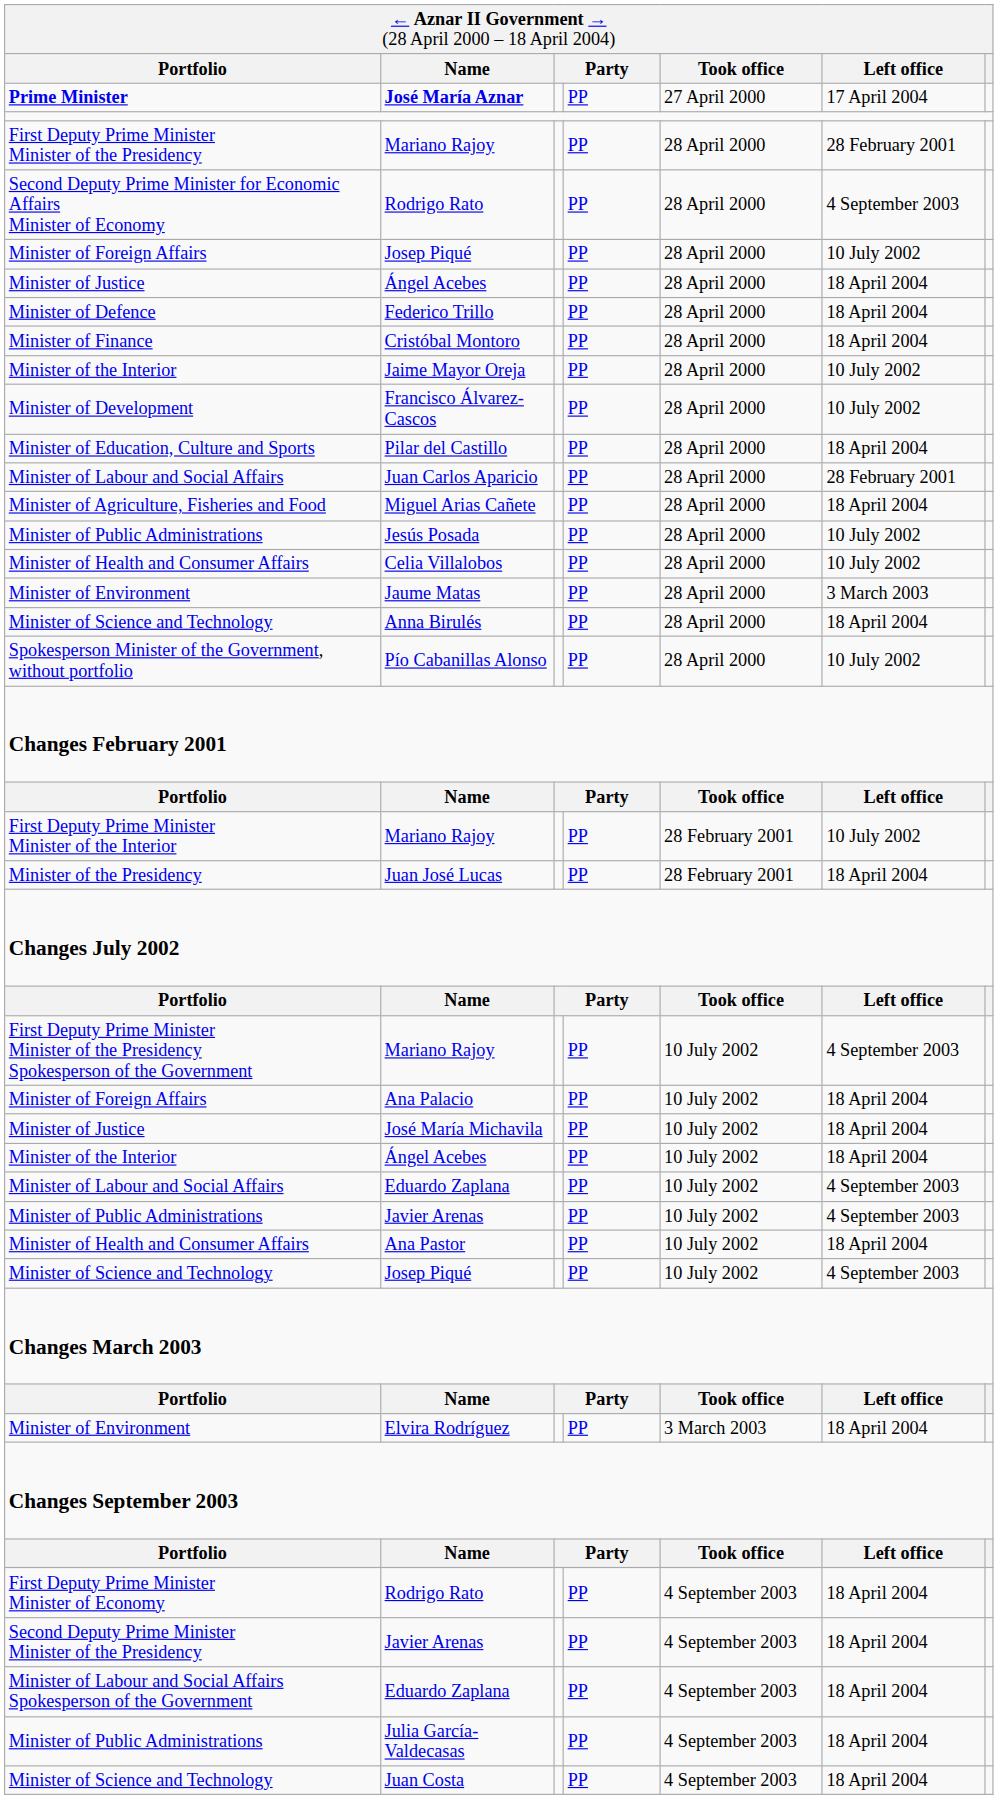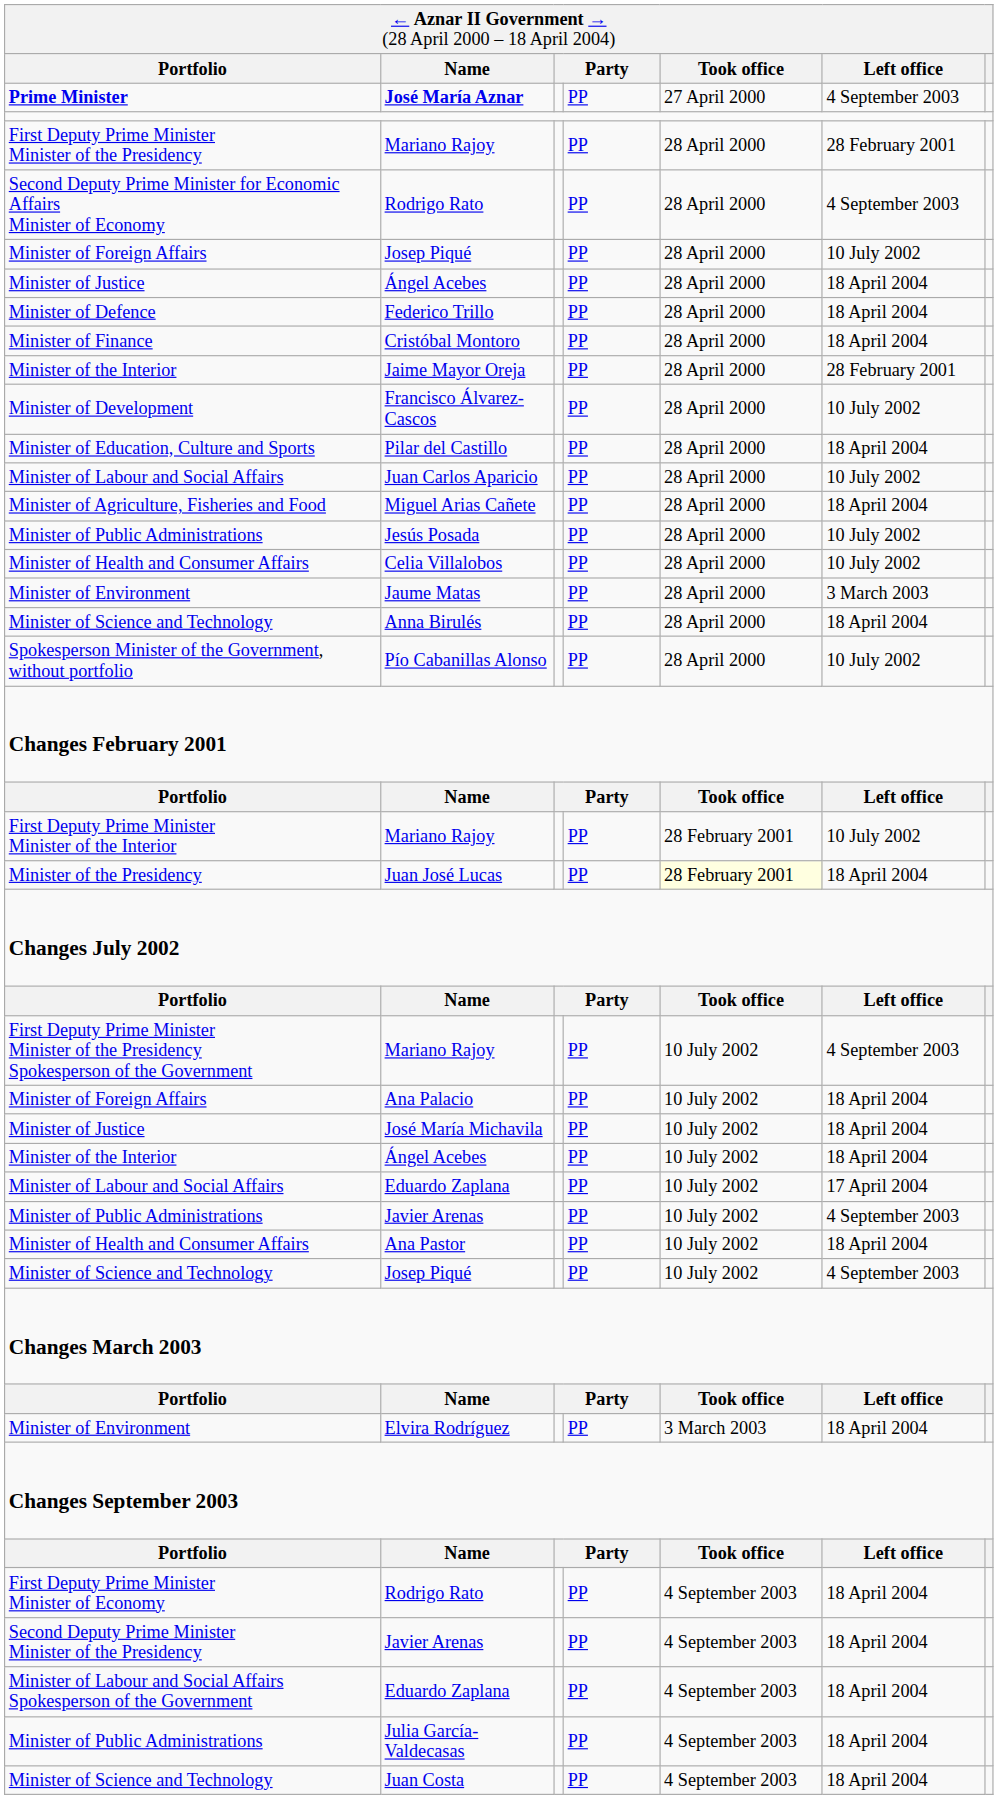(877, 97) 17 April 2004 -> (893, 97) 4 September 2003
(874, 369) 10 July 2002 -> (891, 369) 28 February 2001
(891, 477) 28 February 2001 -> (874, 477) 10 July 2002
(729, 875) no background -> (729, 875) lightyellow background
(893, 1186) 4 September 2003 -> (877, 1186) 17 April 2004
